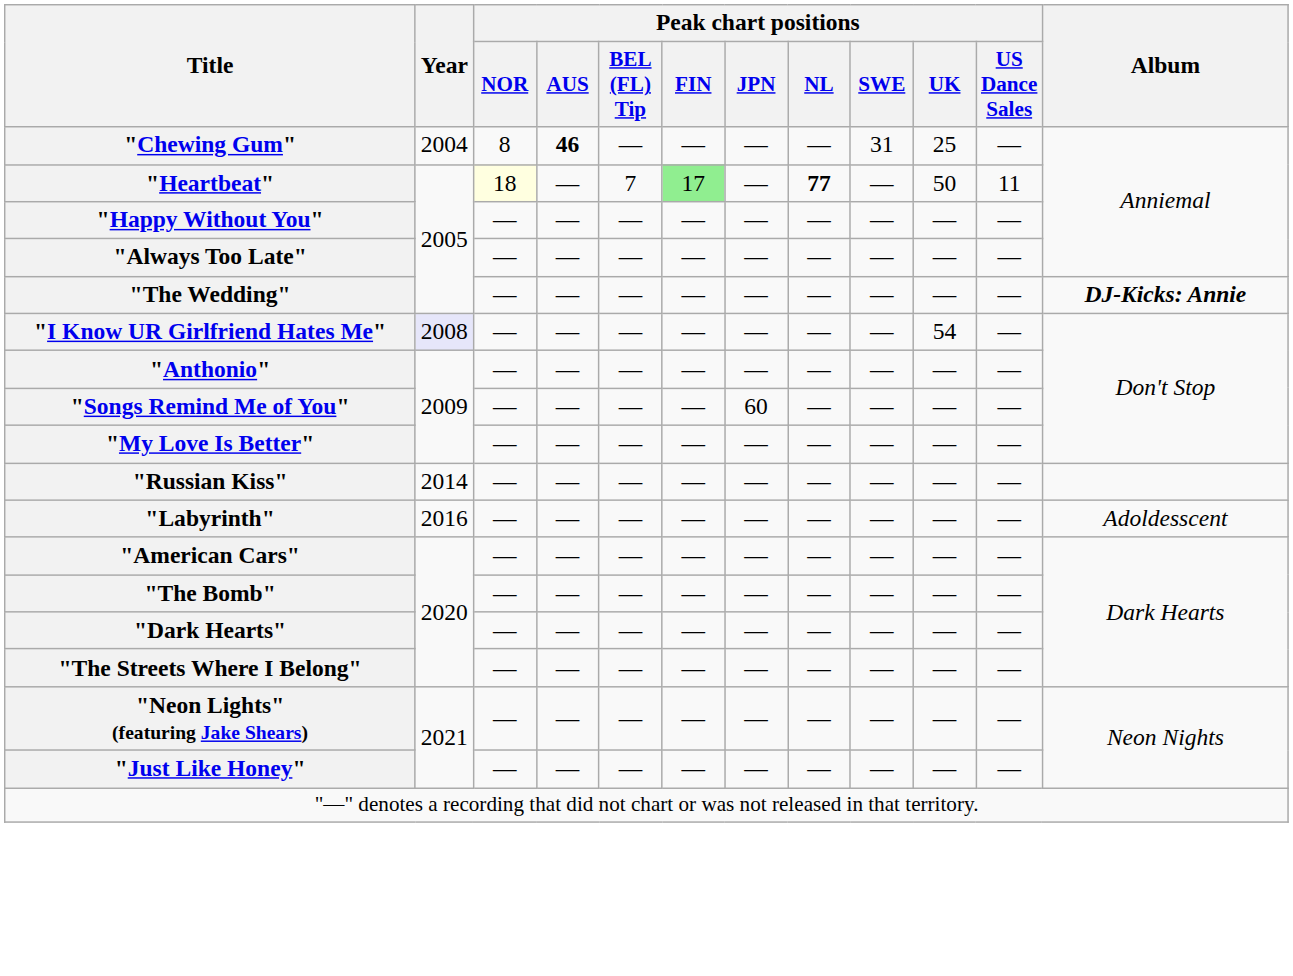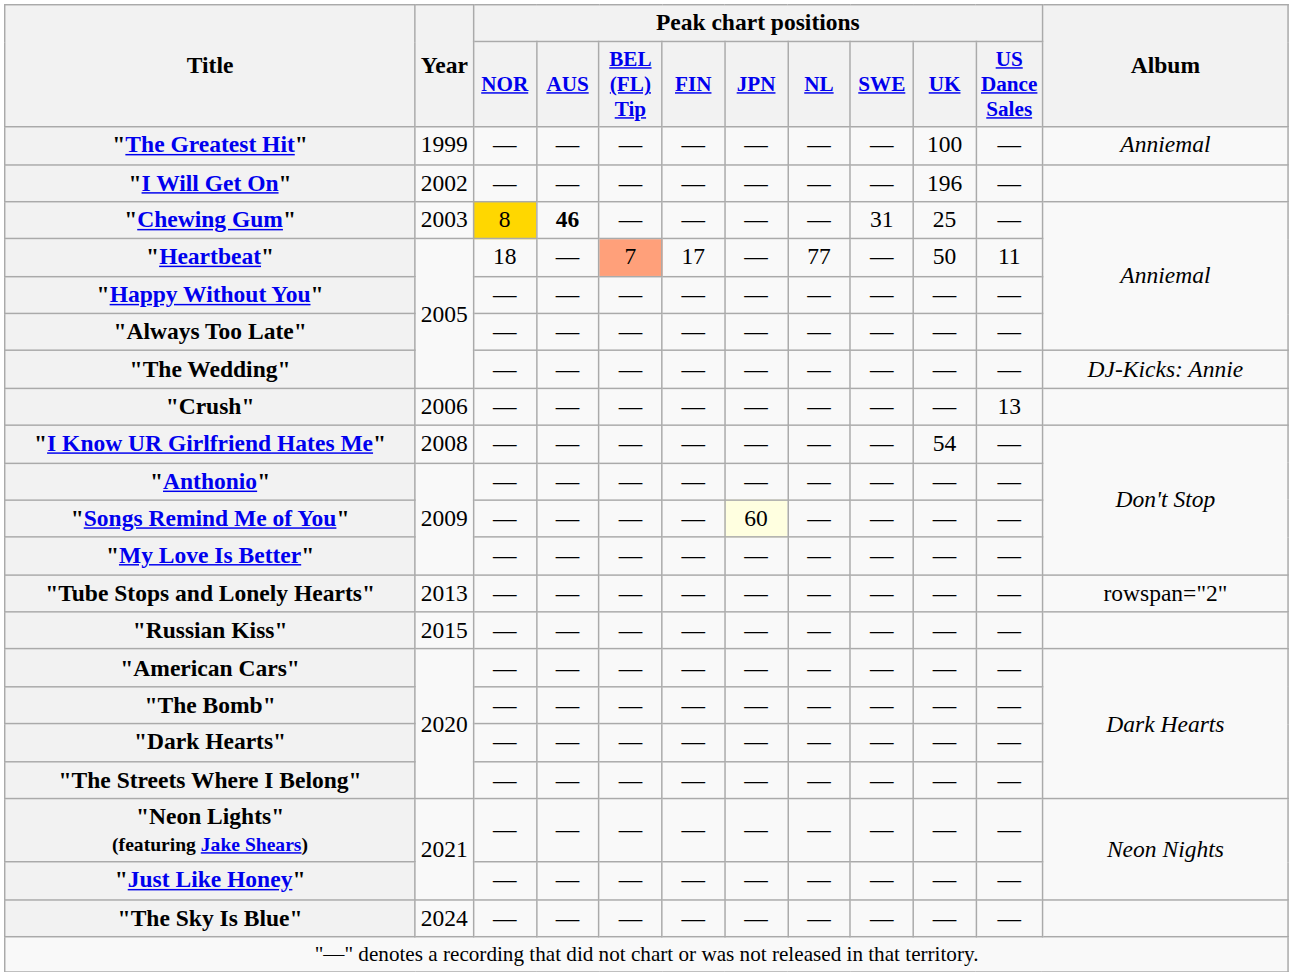+ row: (210, 145)
+ row: (210, 182)
(444, 145) 2004 -> (444, 219) 2003
(505, 145) no background -> (505, 219) gold background
(505, 182) lightyellow background -> (505, 257) no background
(630, 182) no background -> (630, 257) lightsalmon background
(693, 182) lightgreen background -> (693, 257) no background
(819, 182) bold -> (819, 257) normal
(1165, 294) bold -> (1165, 369) normal
+ row: (210, 406)
(444, 331) lavender background -> (444, 443) no background
(756, 406) no background -> (756, 518) lightyellow background
+ row: (210, 592)
(444, 481) 2014 -> (444, 630) 2015
- row: (210, 518)
+ row: (210, 917)
